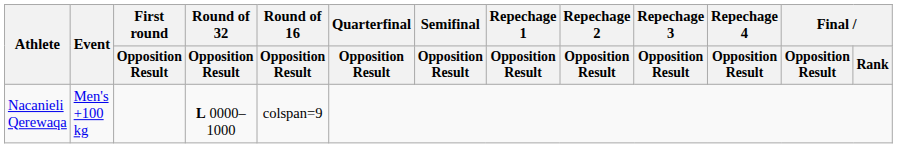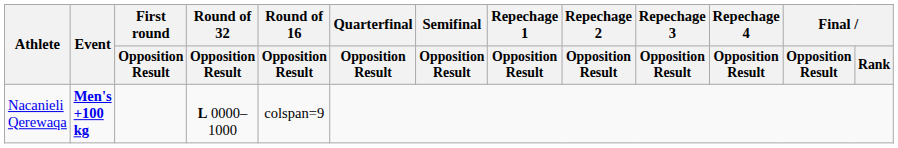(91, 114) normal -> (93, 114) bold
